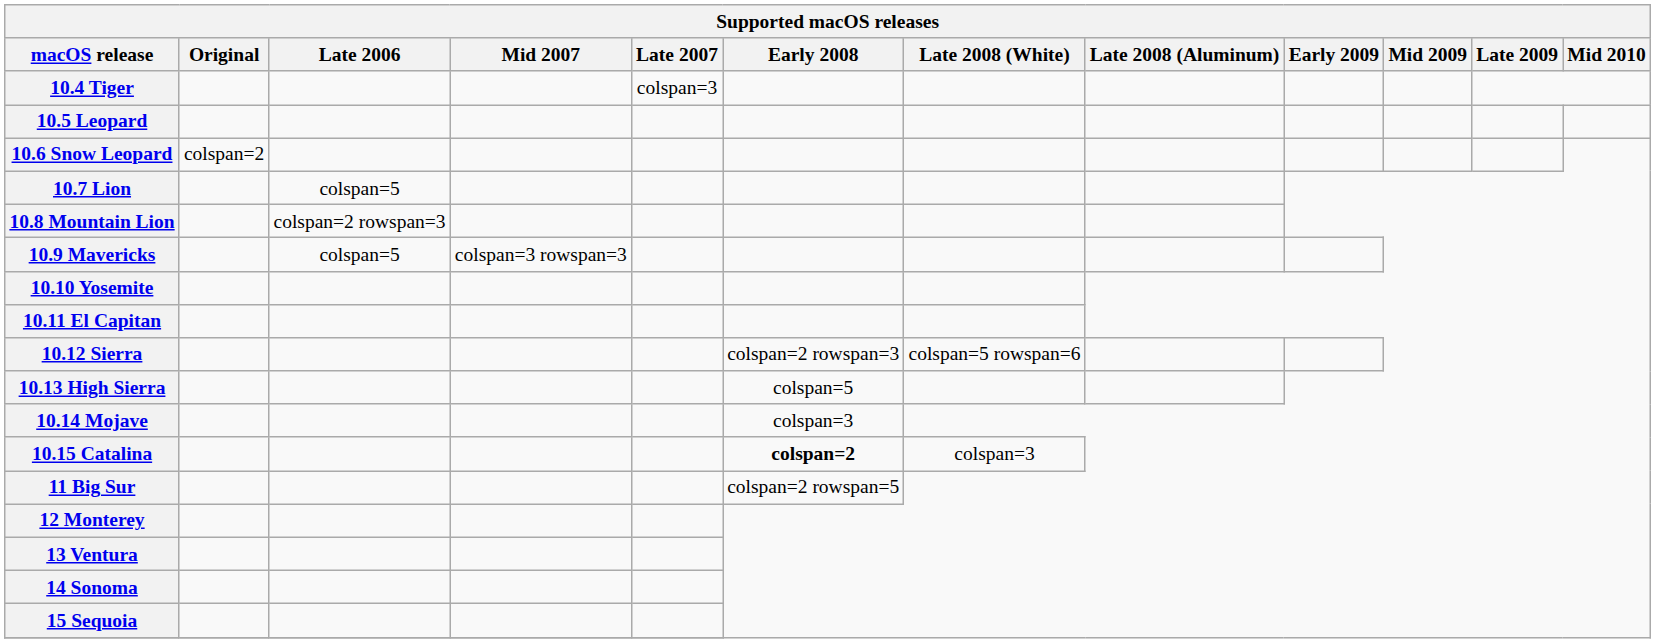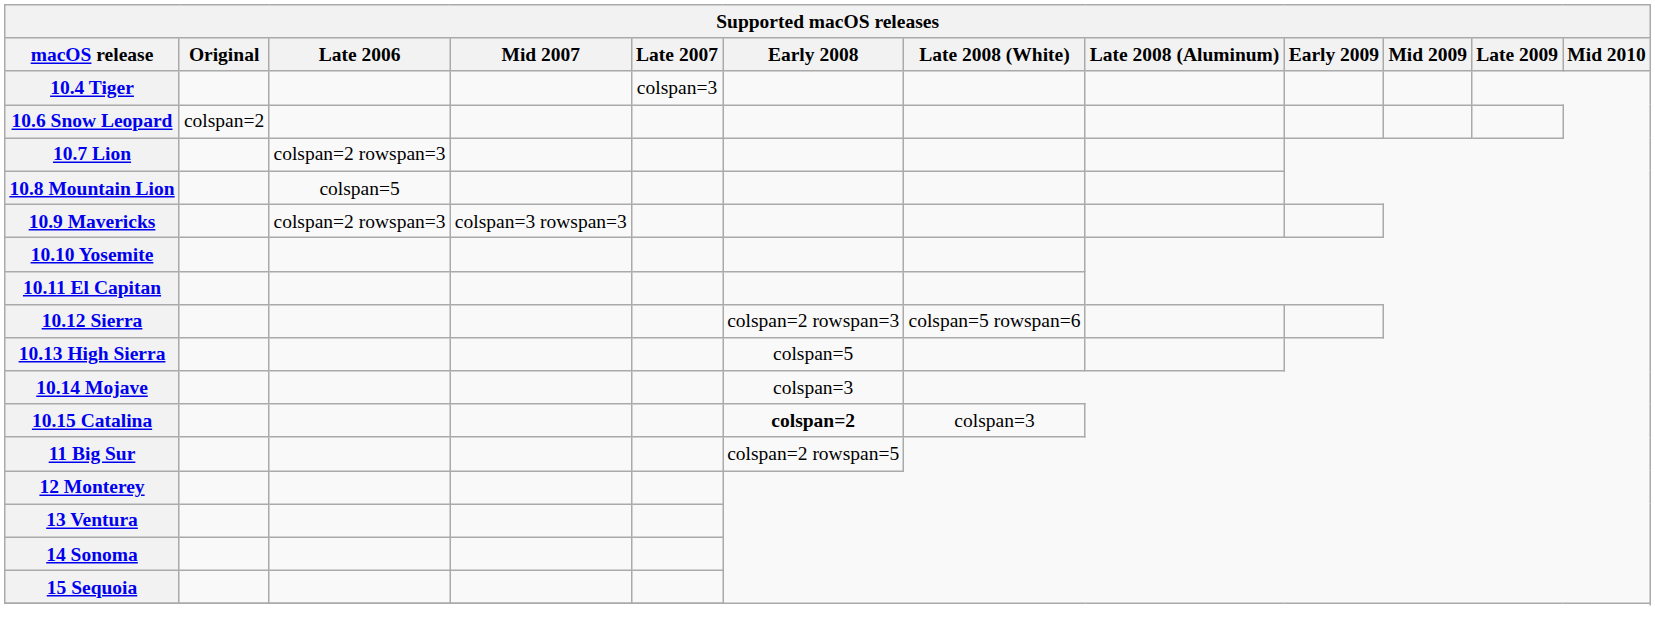- row: (92, 120)
(360, 187) colspan=5 -> (360, 154) colspan=2 rowspan=3
(360, 220) colspan=2 rowspan=3 -> (360, 187) colspan=5
(360, 254) colspan=5 -> (360, 220) colspan=2 rowspan=3
